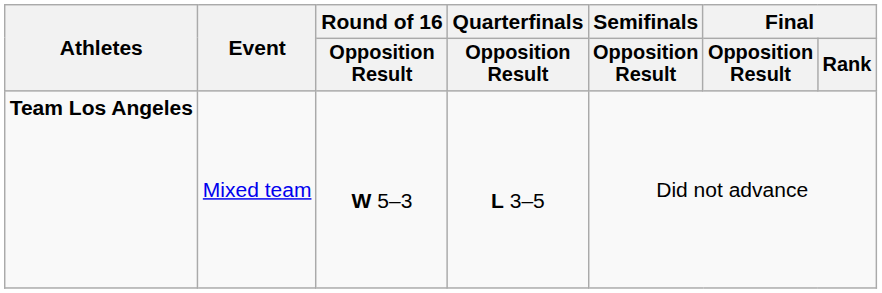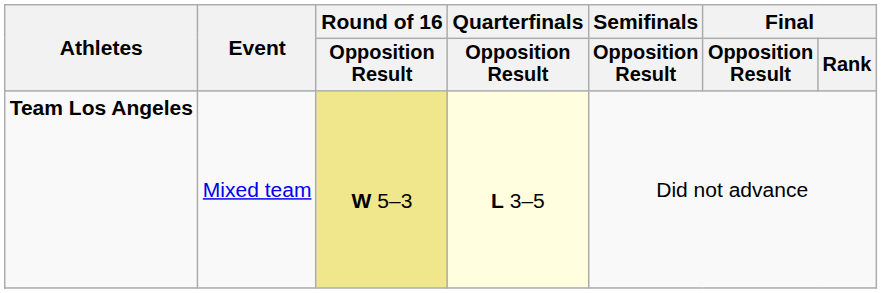(382, 202) no background -> (382, 202) khaki background
(518, 202) no background -> (518, 202) lightyellow background
